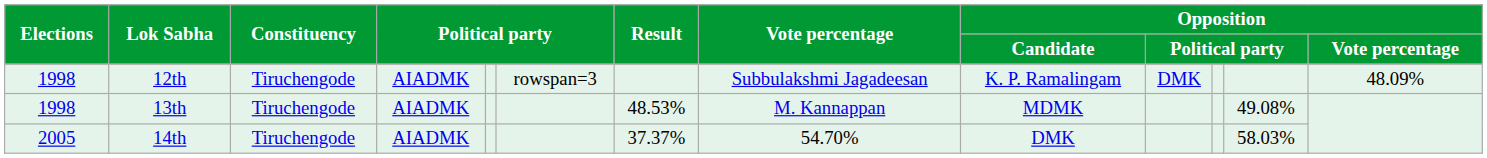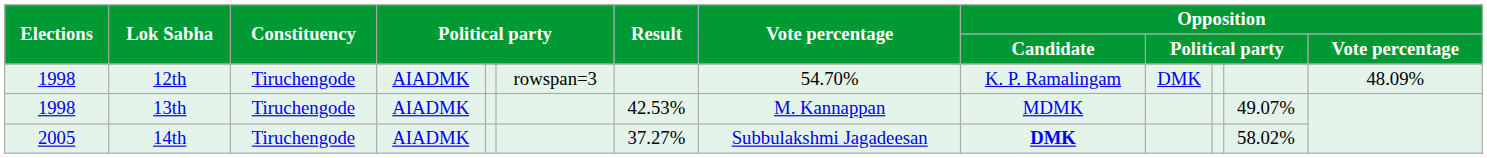(830, 78) Subbulakshmi Jagadeesan -> (830, 78) 54.70%
(656, 108) 48.53% -> (656, 108) 42.53%
(1266, 108) 49.08% -> (1266, 108) 49.07%
(656, 138) 37.37% -> (656, 138) 37.27%
(830, 138) 54.70% -> (830, 138) Subbulakshmi Jagadeesan
(1053, 138) normal -> (1053, 138) bold
(1266, 138) 58.03% -> (1266, 138) 58.02%
